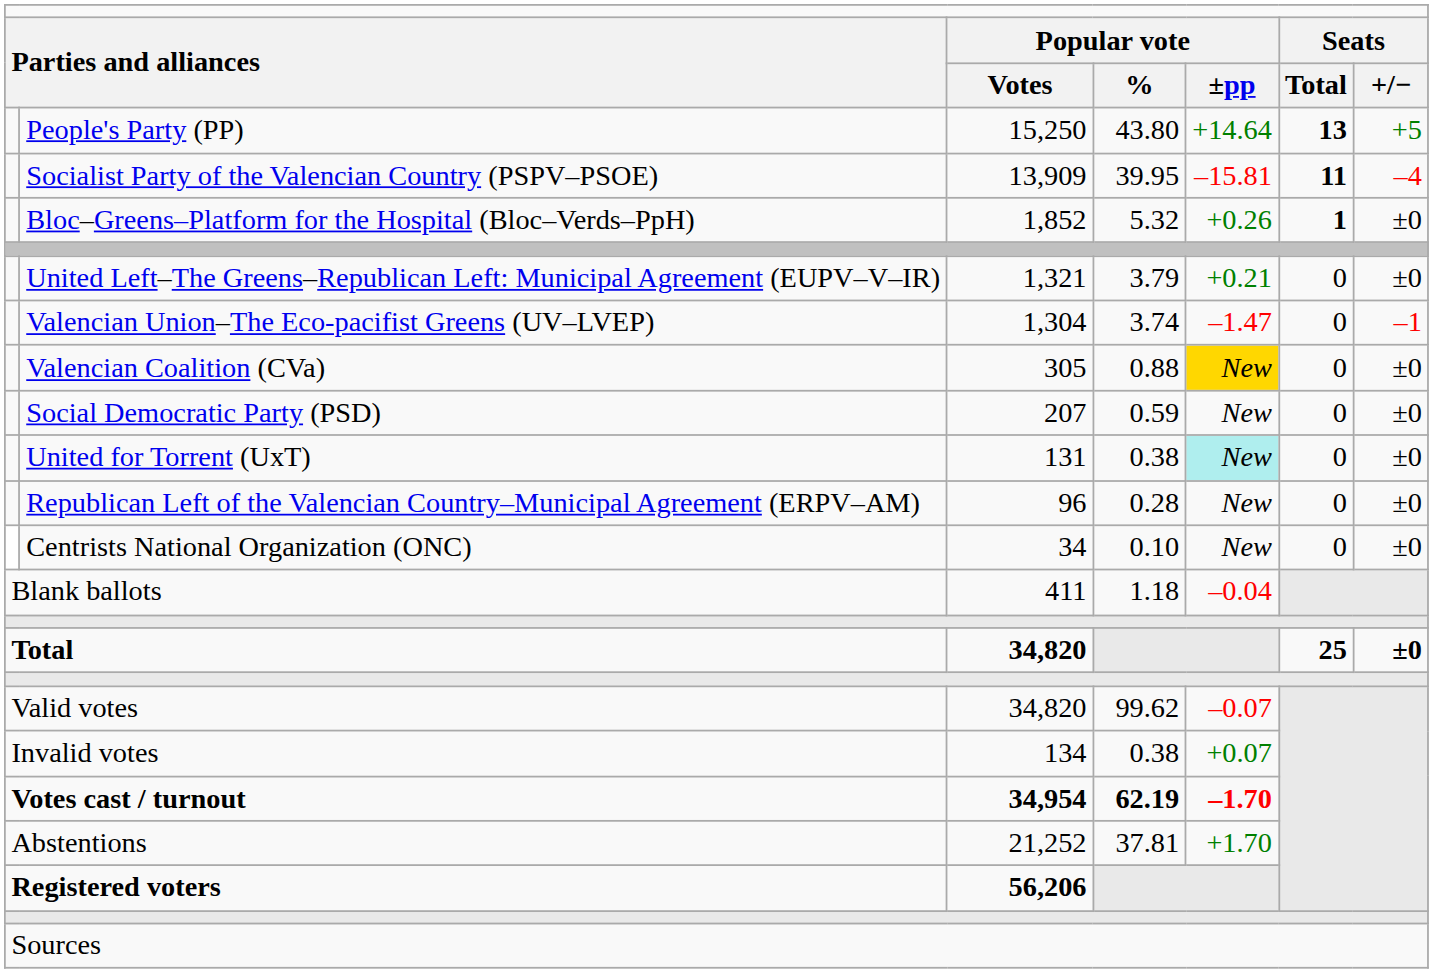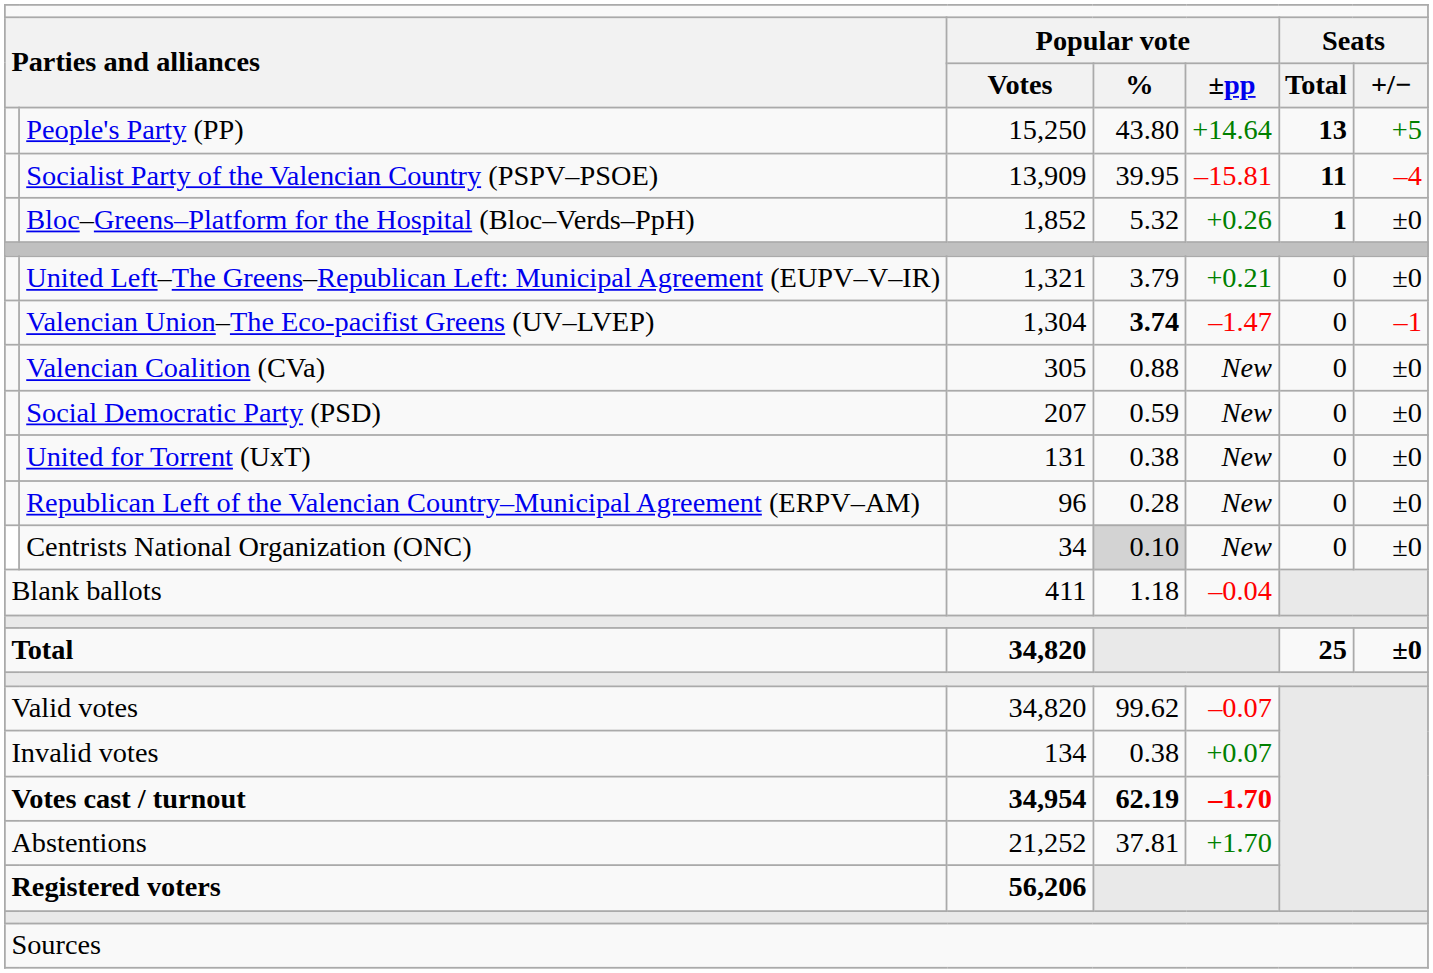(1154, 322) normal -> (1154, 322) bold
(1247, 367) gold background -> (1247, 367) no background
(1247, 457) paleturquoise background -> (1247, 457) no background
(1154, 547) no background -> (1154, 547) lightgrey background
